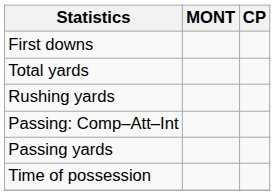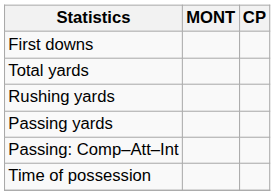rows swapped: (61, 150) <-> (93, 123)
